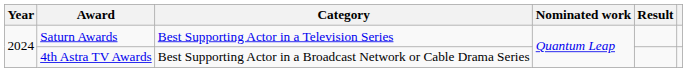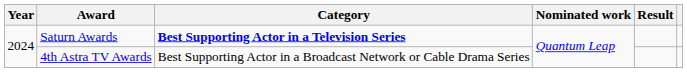(276, 36) normal -> (282, 36) bold
